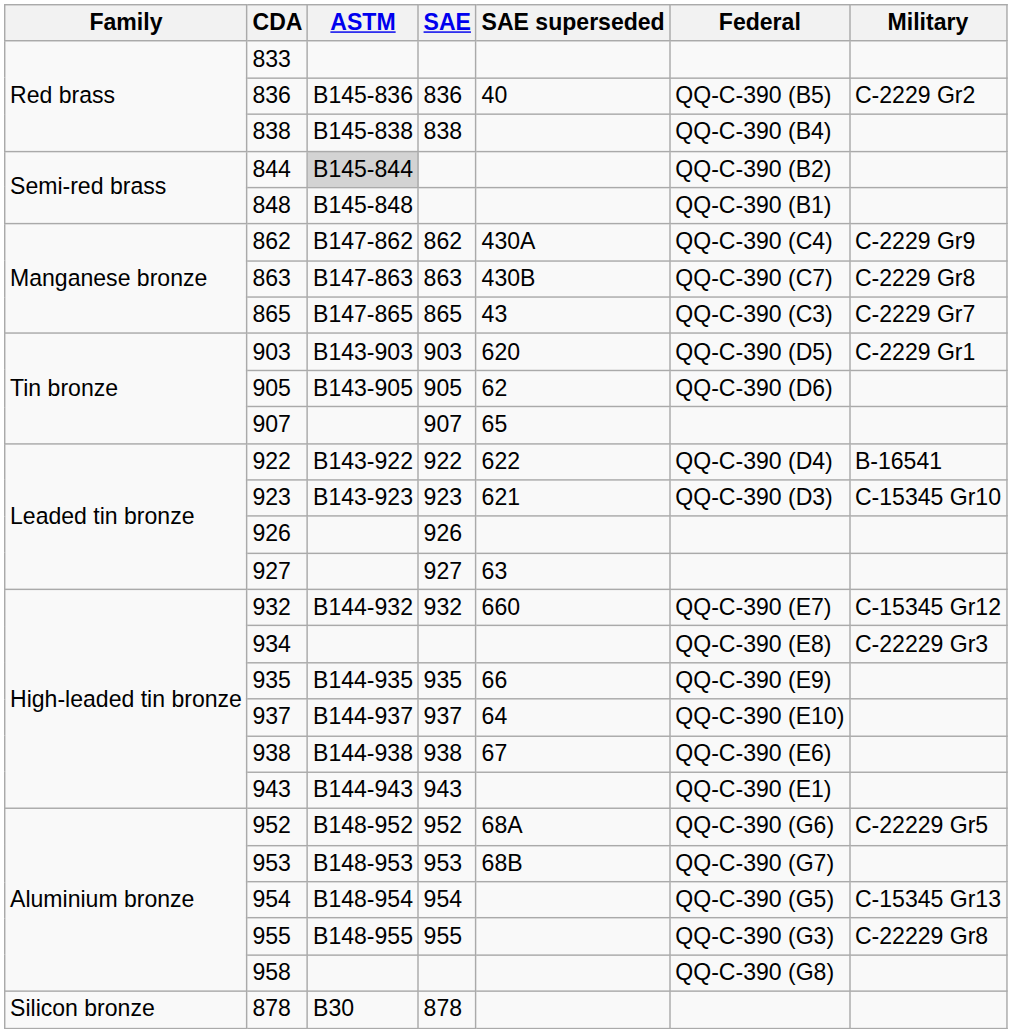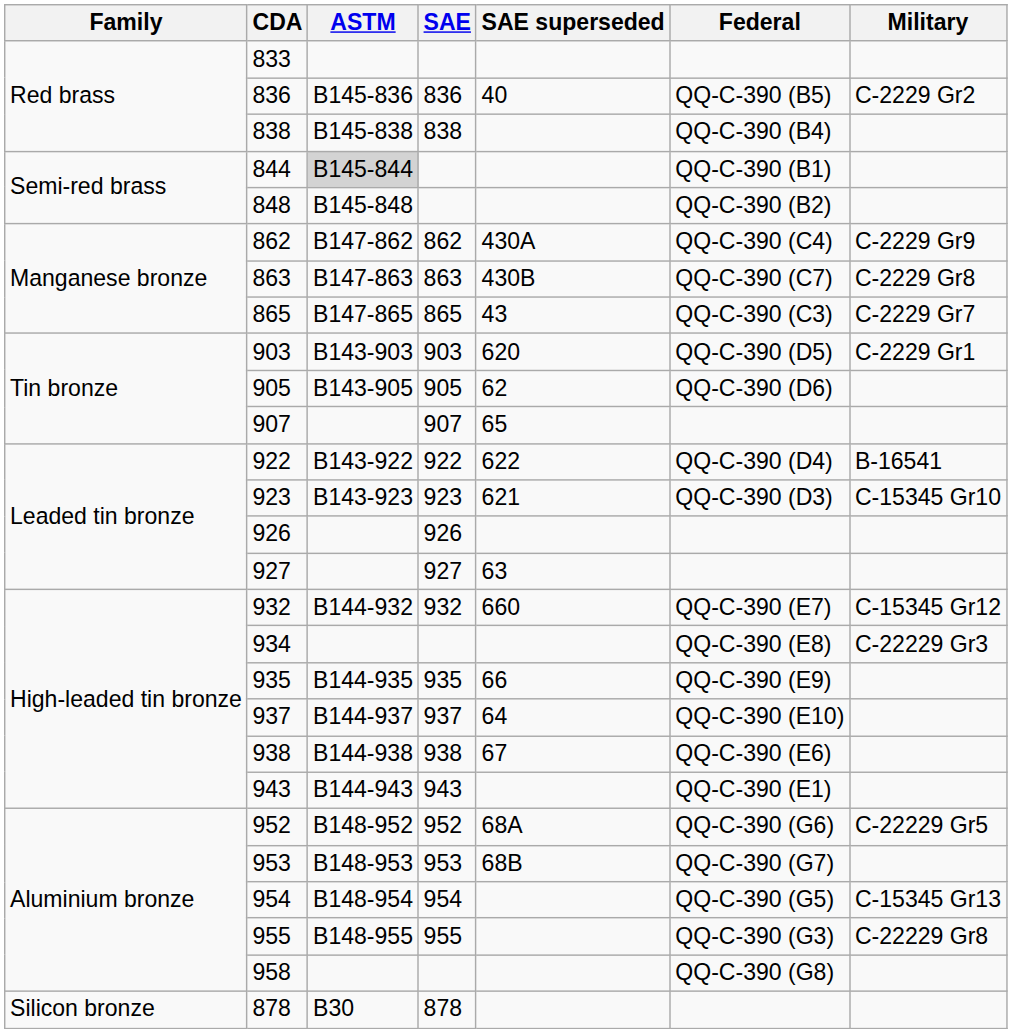(753, 168) QQ-C-390 (B2) -> (753, 168) QQ-C-390 (B1)
(753, 205) QQ-C-390 (B1) -> (753, 205) QQ-C-390 (B2)
